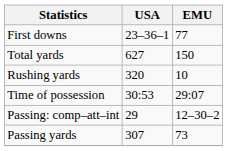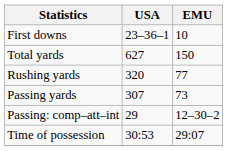(182, 35) 77 -> (182, 35) 10
(182, 75) 10 -> (182, 75) 77
rows swapped: (42, 135) <-> (56, 95)
